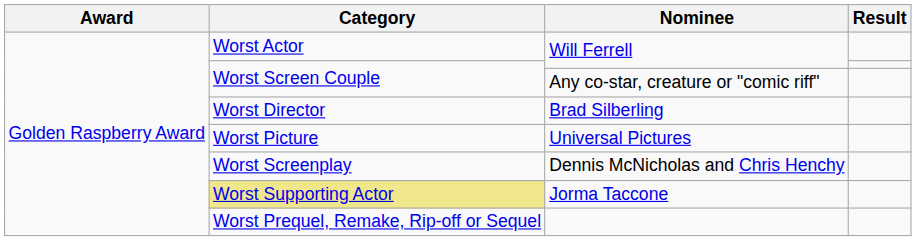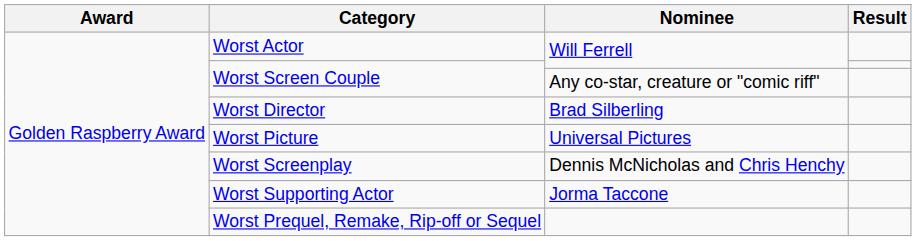(303, 194) khaki background -> (303, 194) no background
